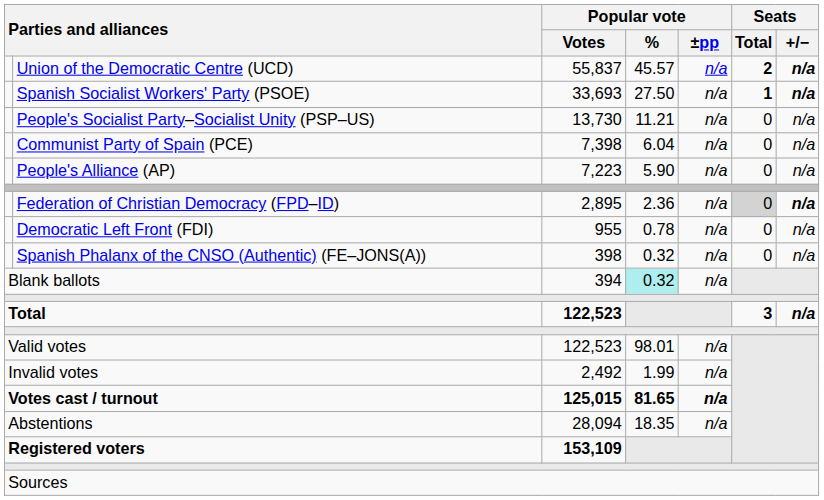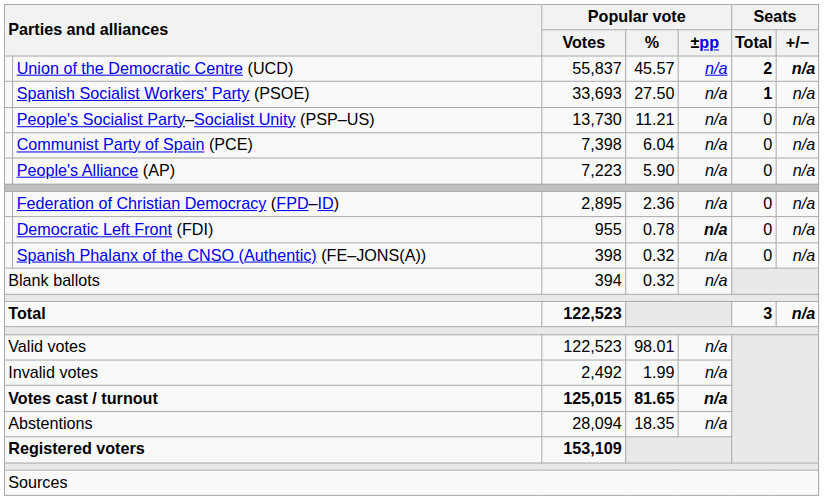(803, 94) bold -> (804, 94) normal
(768, 204) lightgrey background -> (768, 204) no background
(803, 204) bold -> (804, 204) normal
(716, 229) normal -> (716, 229) bold
(659, 281) paleturquoise background -> (659, 281) no background
